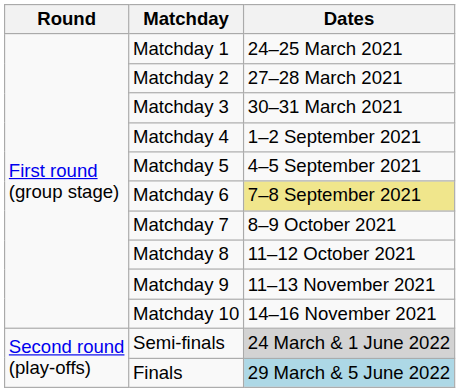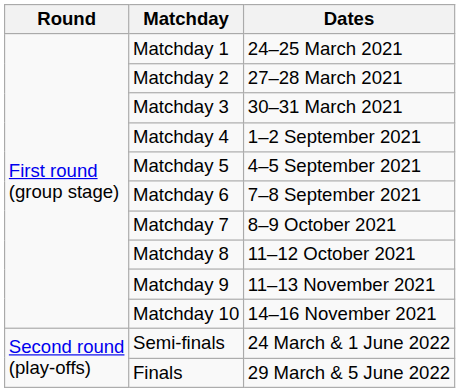(335, 195) khaki background -> (335, 195) no background
(349, 343) lightgrey background -> (349, 343) no background
(349, 372) lightblue background -> (349, 372) no background
